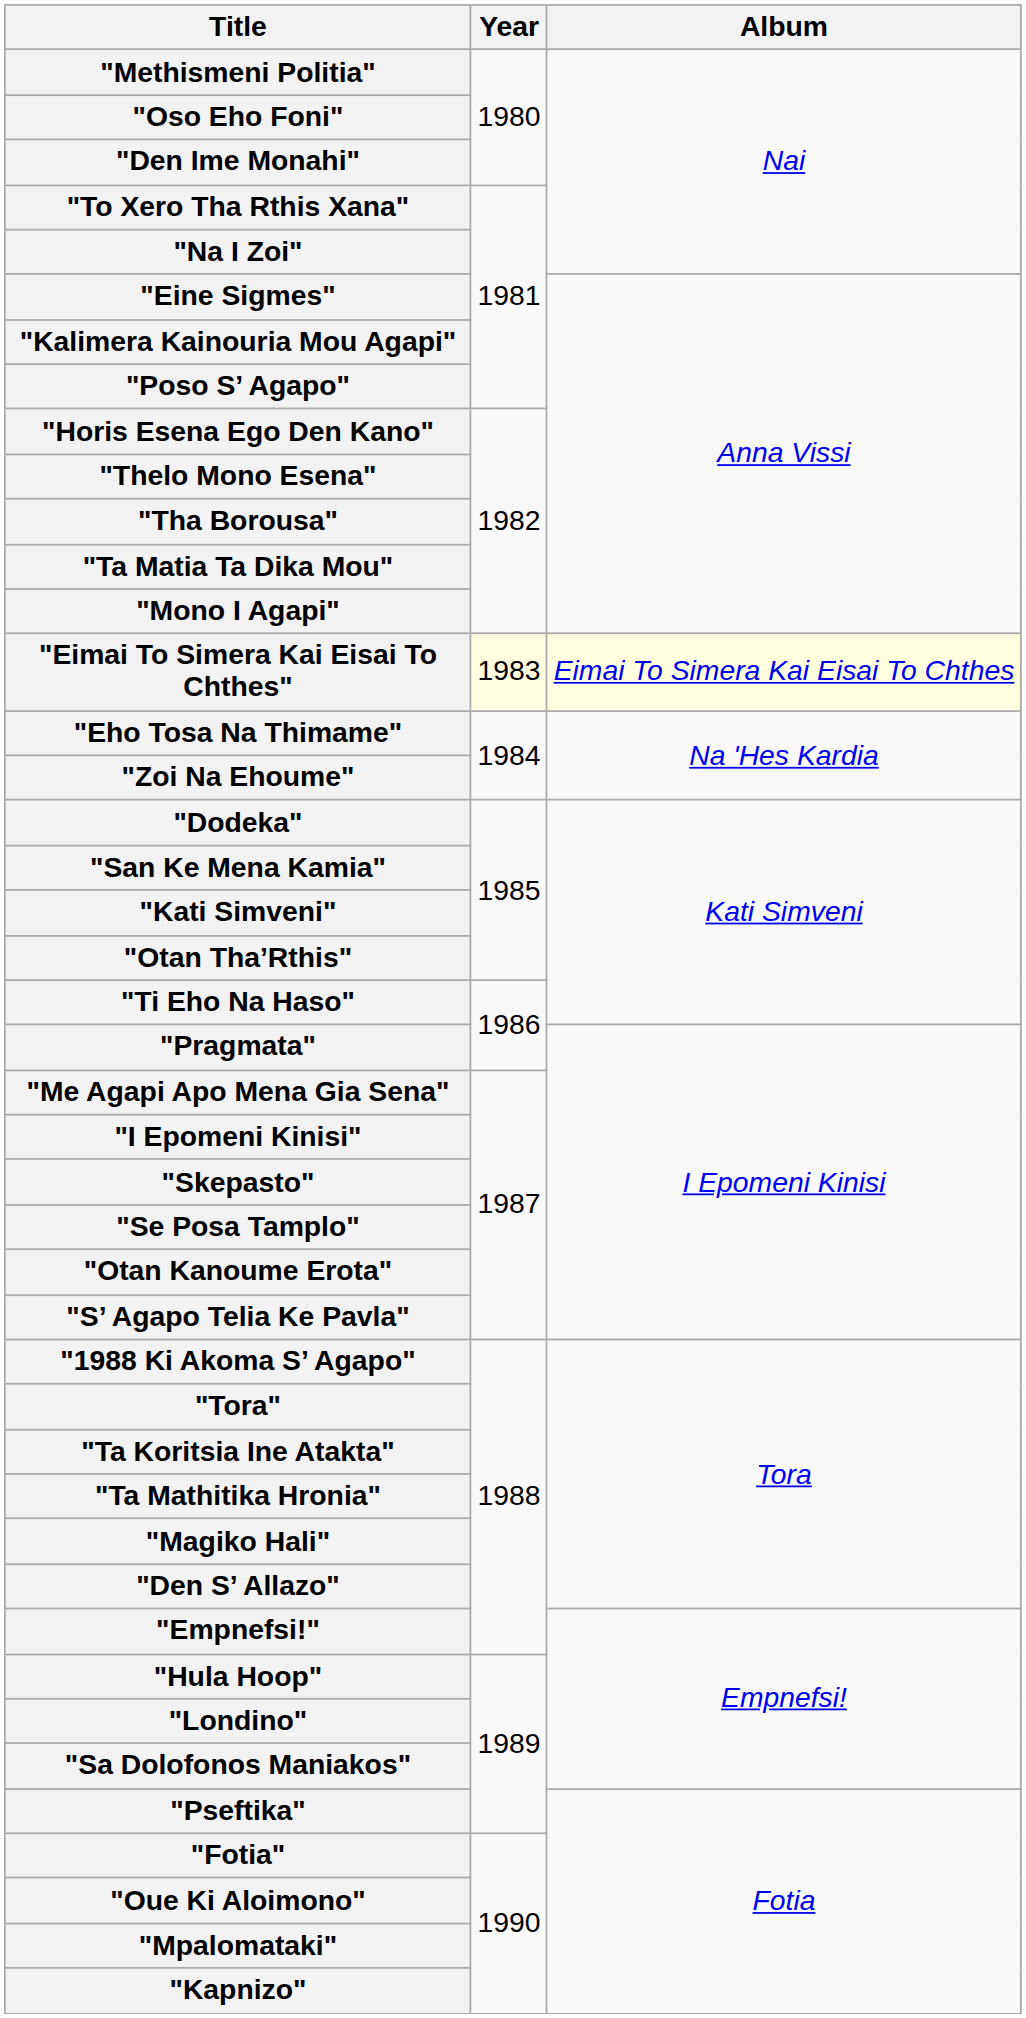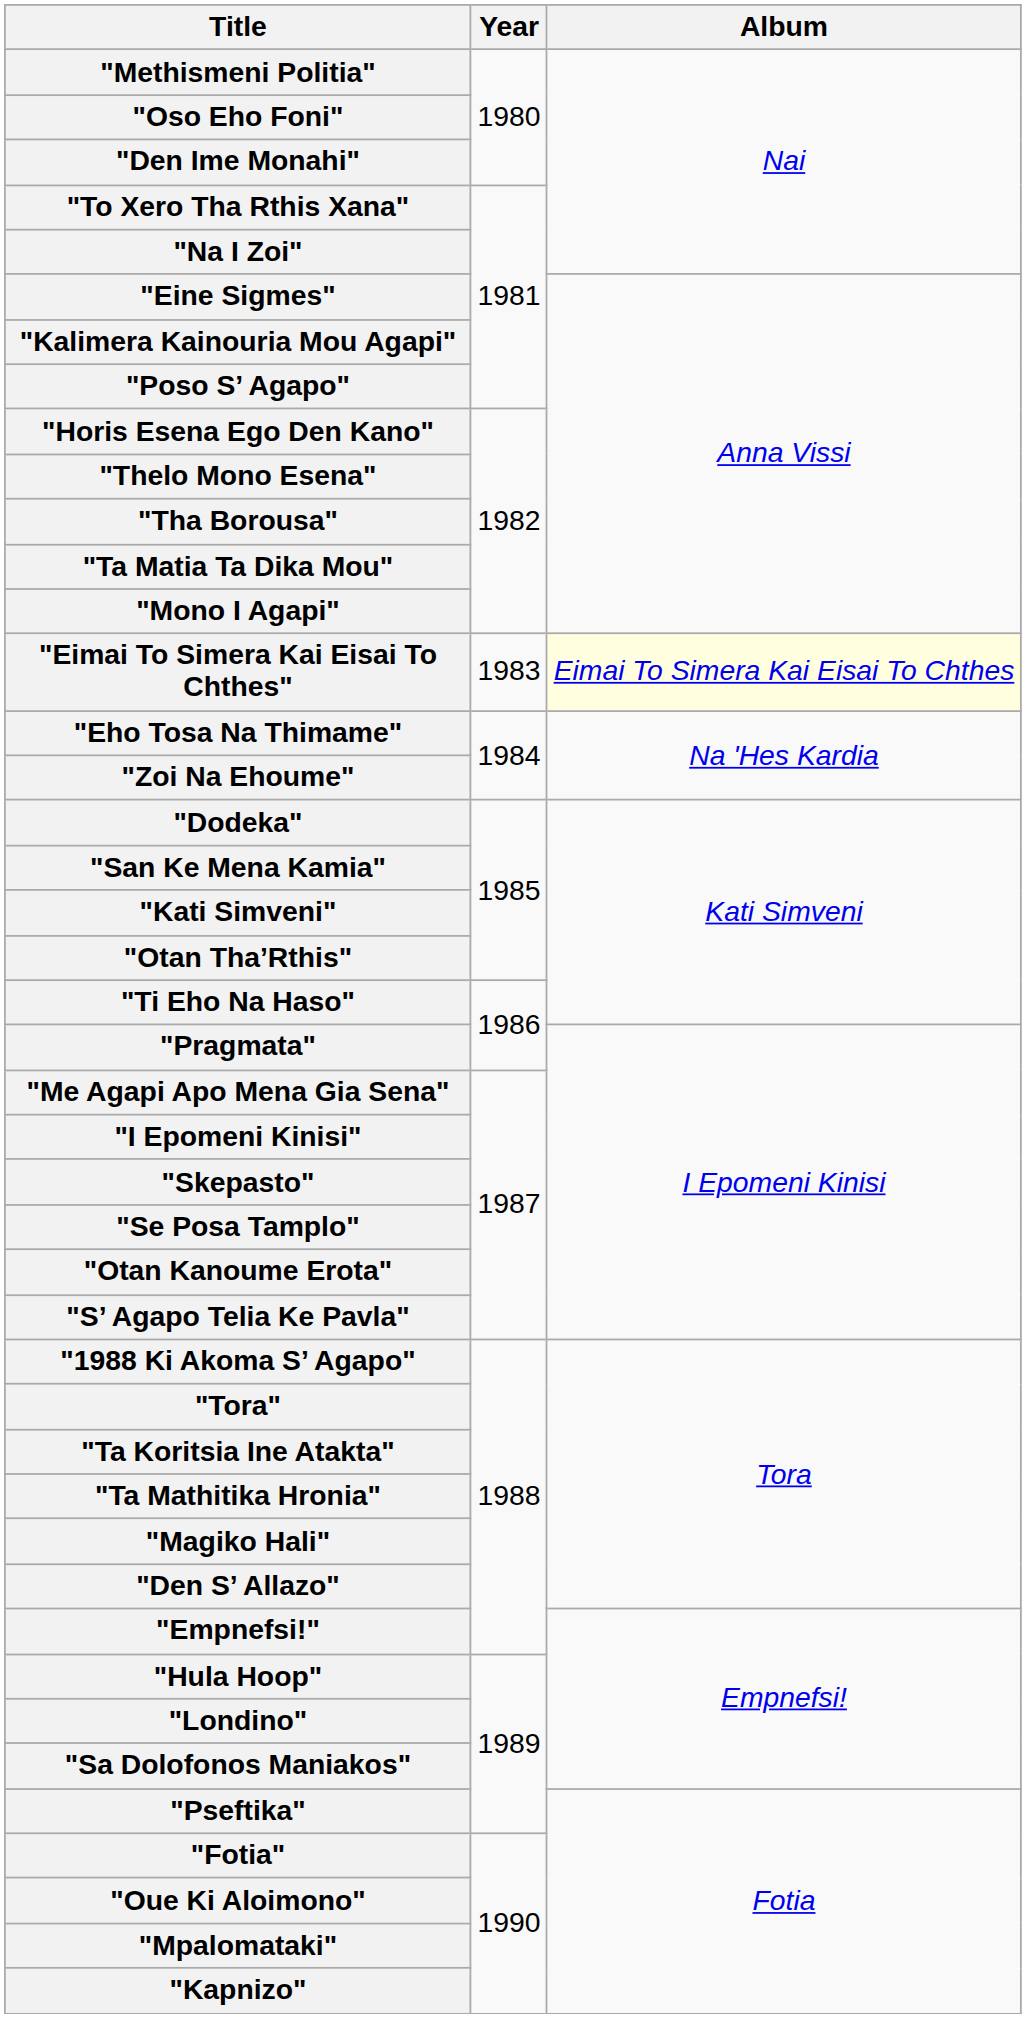(509, 671) lightyellow background -> (509, 671) no background
